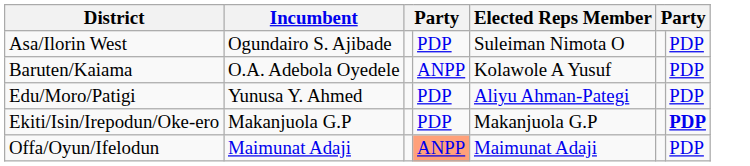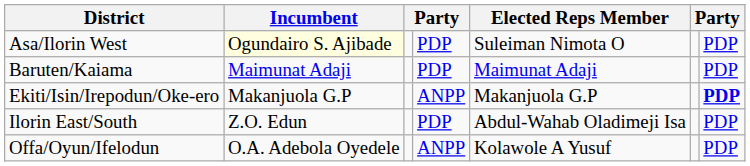(310, 43) no background -> (310, 43) lightyellow background
(314, 69) O.A. Adebola Oyedele -> (289, 69) Maimunat Adaji
(441, 69) ANPP -> (434, 69) PDP
(543, 69) Kolawole A Yusuf -> (535, 69) Maimunat Adaji
- row: (72, 96)
(434, 122) PDP -> (441, 96) ANPP
+ row: (73, 122)
(289, 148) Maimunat Adaji -> (314, 148) O.A. Adebola Oyedele
(441, 148) lightsalmon background -> (441, 148) no background
(535, 148) Maimunat Adaji -> (543, 148) Kolawole A Yusuf
